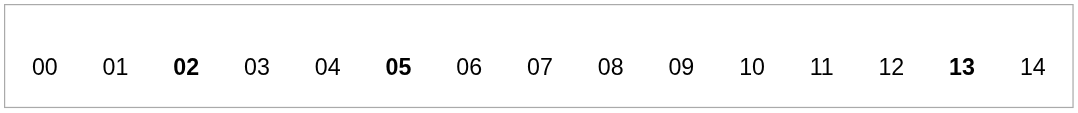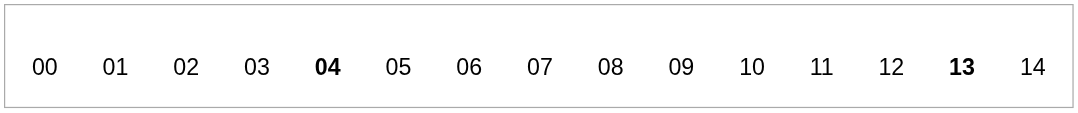(186, 68) bold -> (186, 68) normal
(328, 68) normal -> (328, 68) bold
(398, 68) bold -> (398, 68) normal
